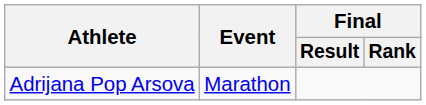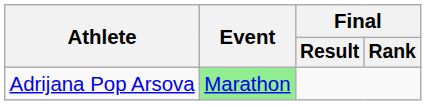(247, 84) no background -> (247, 84) lightgreen background
